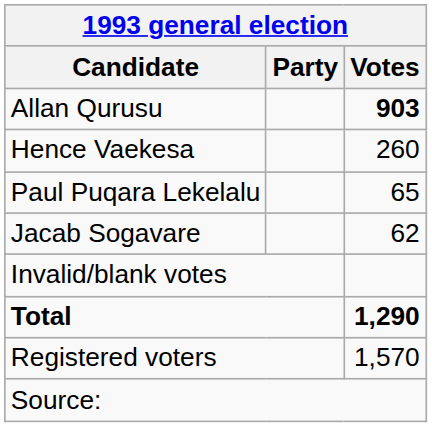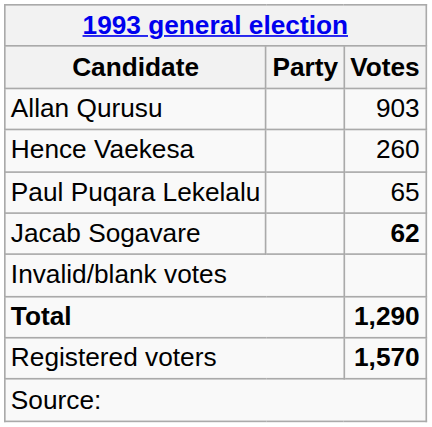(398, 108) bold -> (398, 108) normal
(405, 233) normal -> (405, 233) bold
(387, 358) normal -> (387, 358) bold
